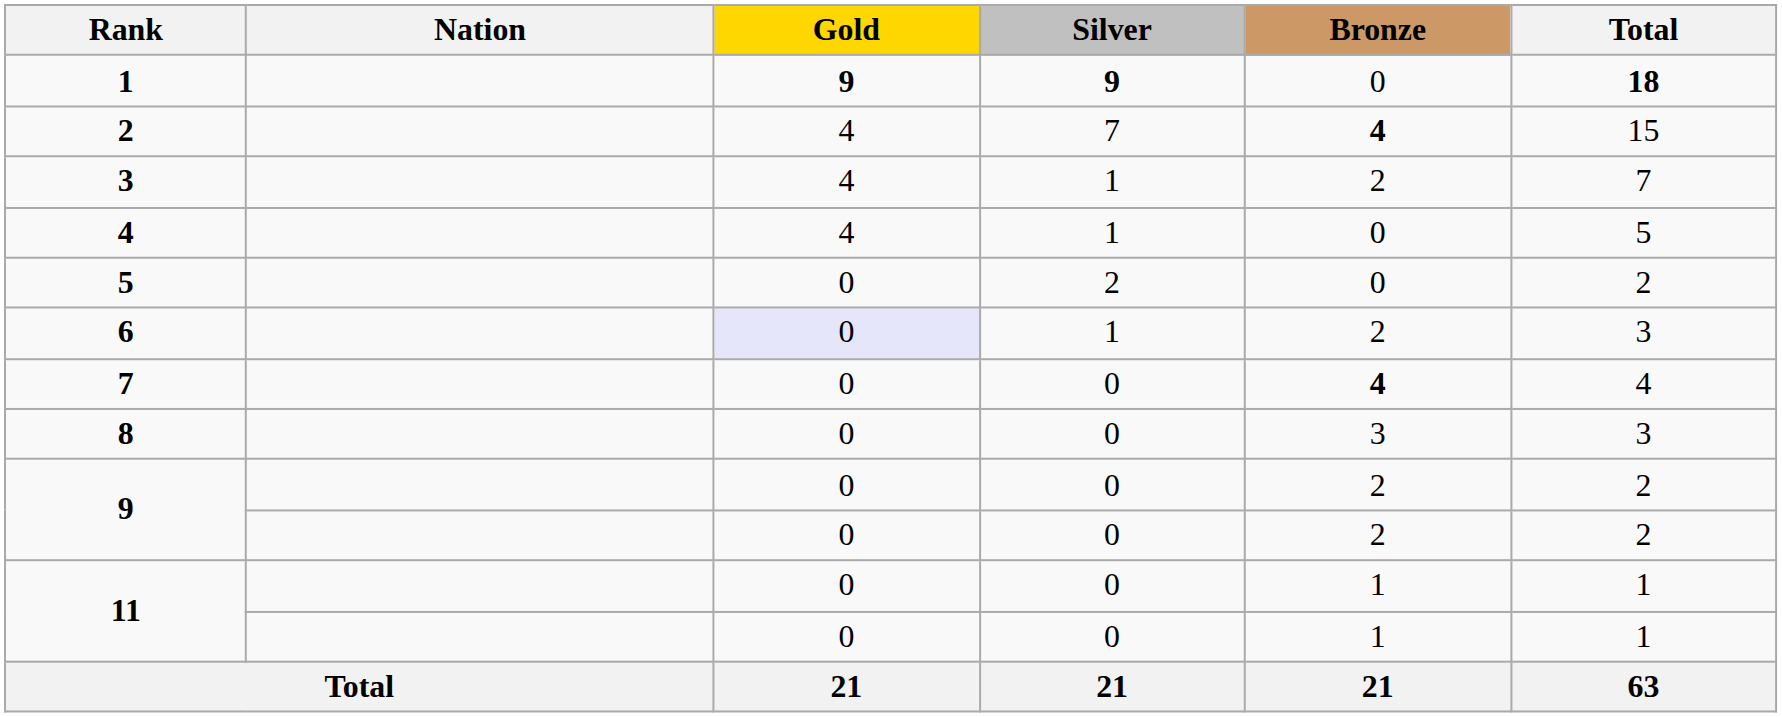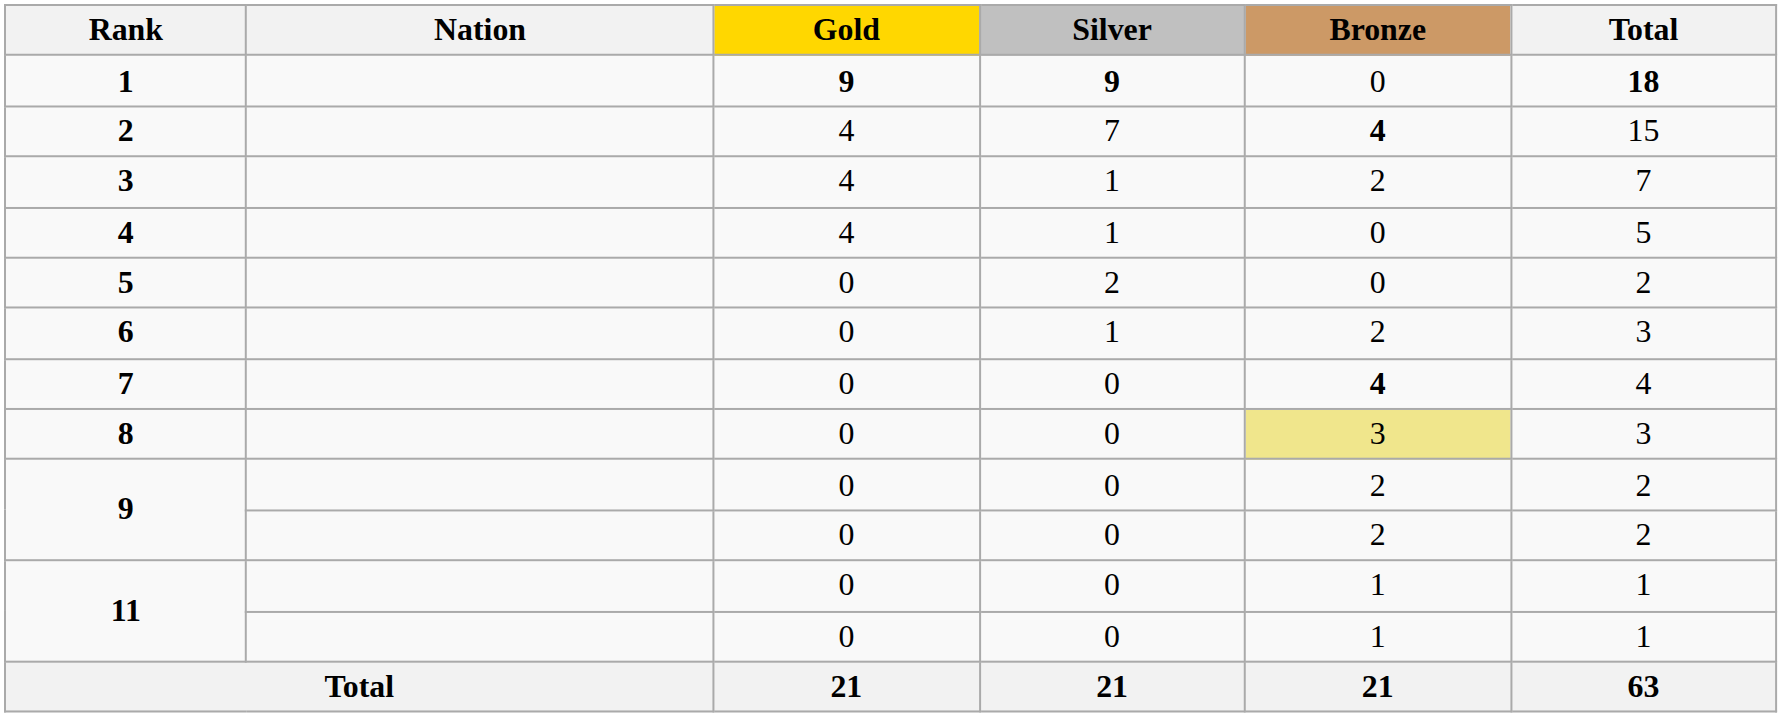(846, 332) lavender background -> (846, 332) no background
(1378, 433) no background -> (1378, 433) khaki background
